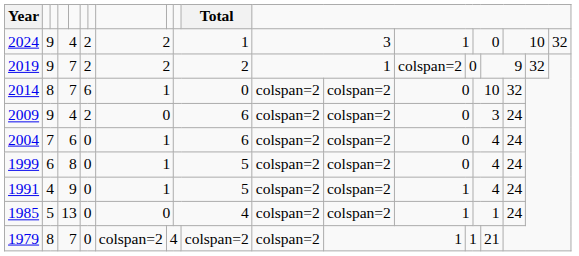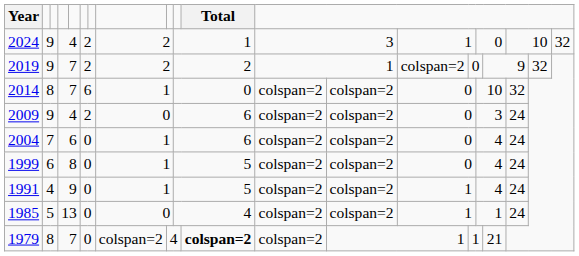(217, 238) normal -> (218, 238) bold
